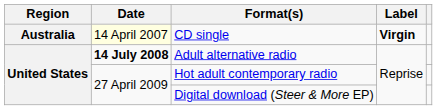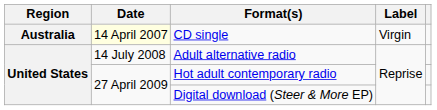(397, 34) bold -> (395, 34) normal
(131, 54) bold -> (130, 54) normal
